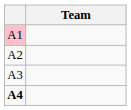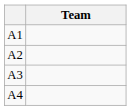(15, 35) pink background -> (15, 35) no background
(15, 95) bold -> (15, 95) normal
